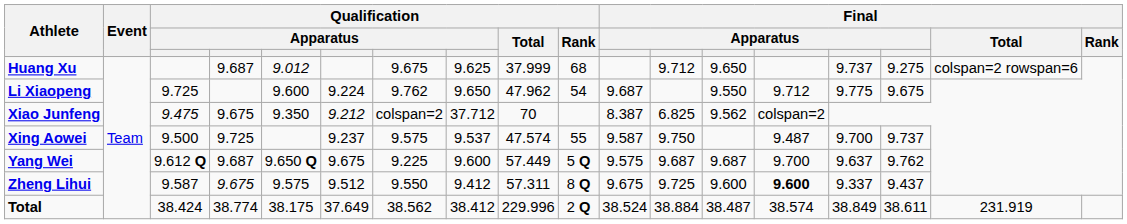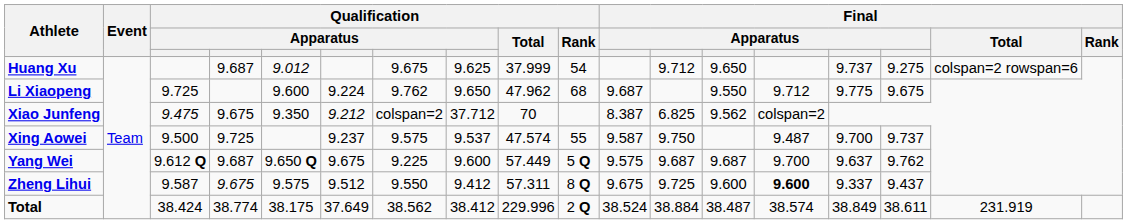(579, 68) 68 -> (579, 68) 54
(579, 91) 54 -> (579, 91) 68
